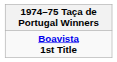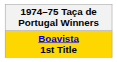(59, 44) no background -> (59, 44) gold background
